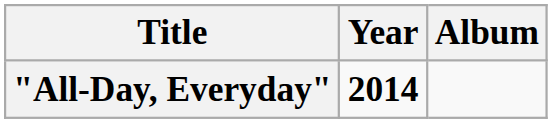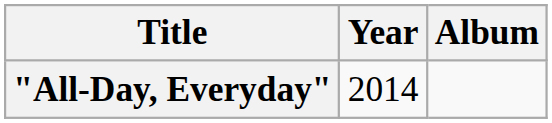(383, 88) bold -> (383, 88) normal
